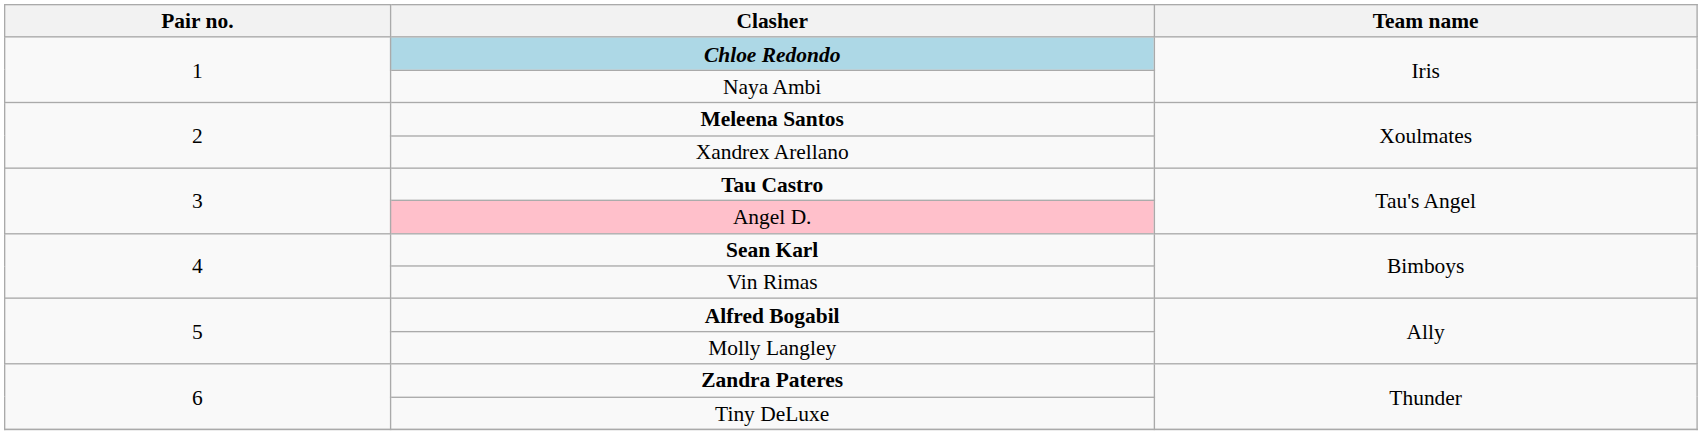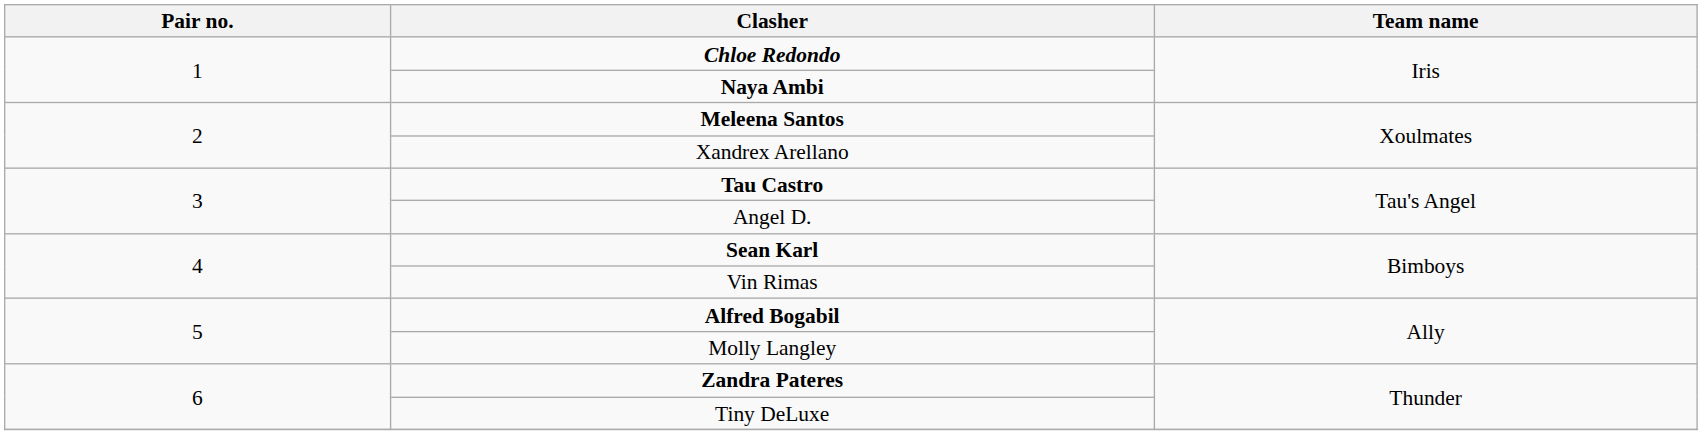(772, 54) lightblue background -> (772, 54) no background
(772, 86) normal -> (772, 86) bold
(772, 217) pink background -> (772, 217) no background
